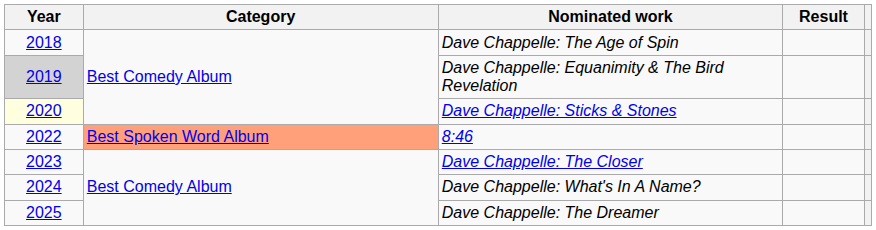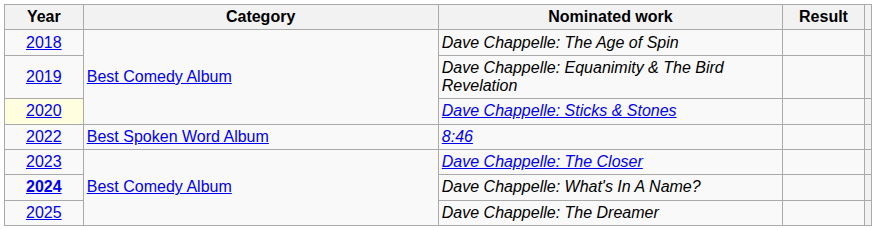(44, 76) lightgrey background -> (44, 76) no background
(178, 136) lightsalmon background -> (178, 136) no background
(44, 187) normal -> (44, 187) bold
